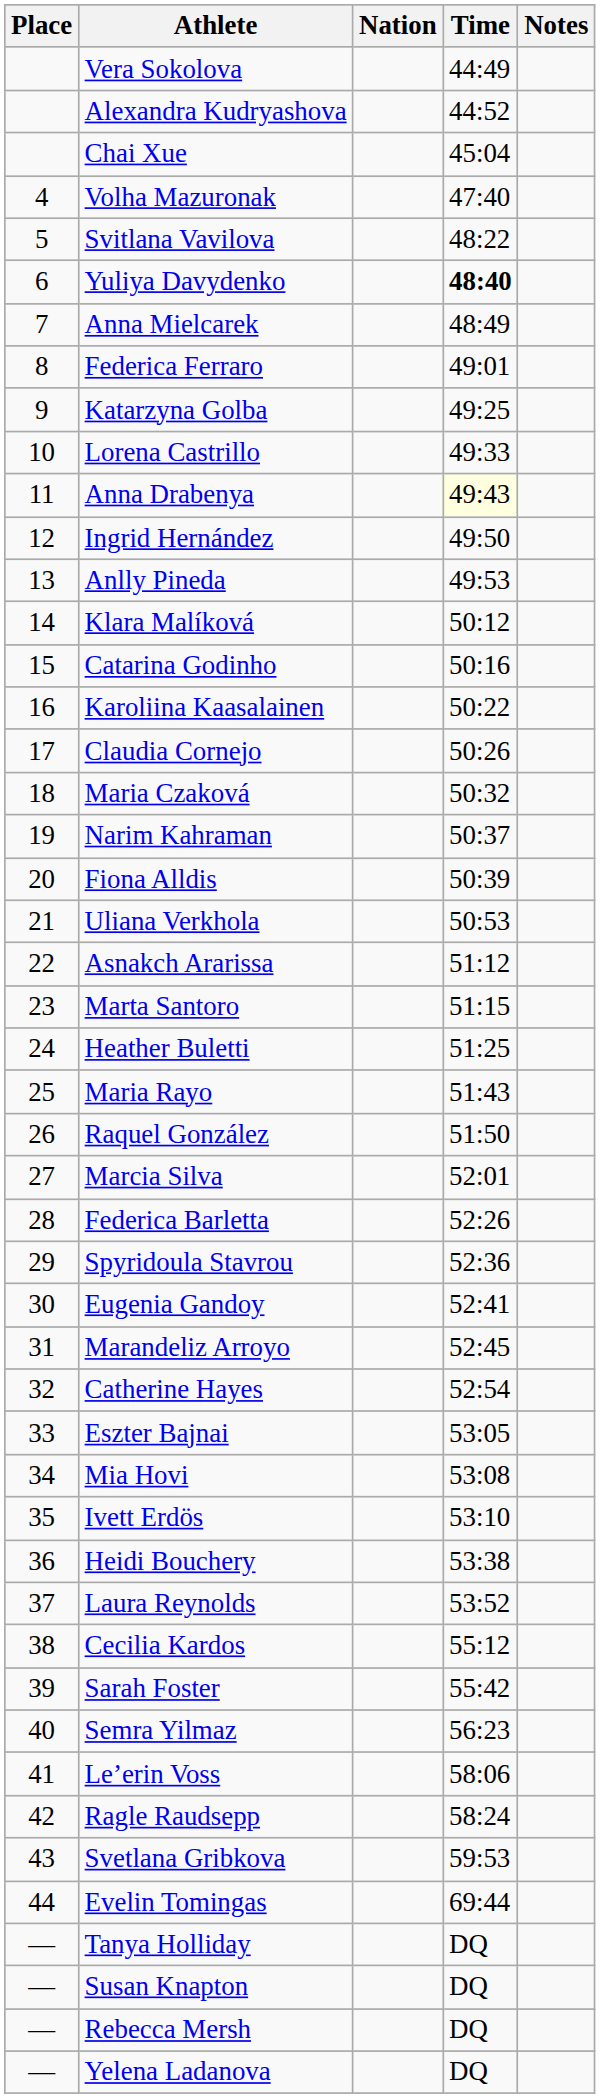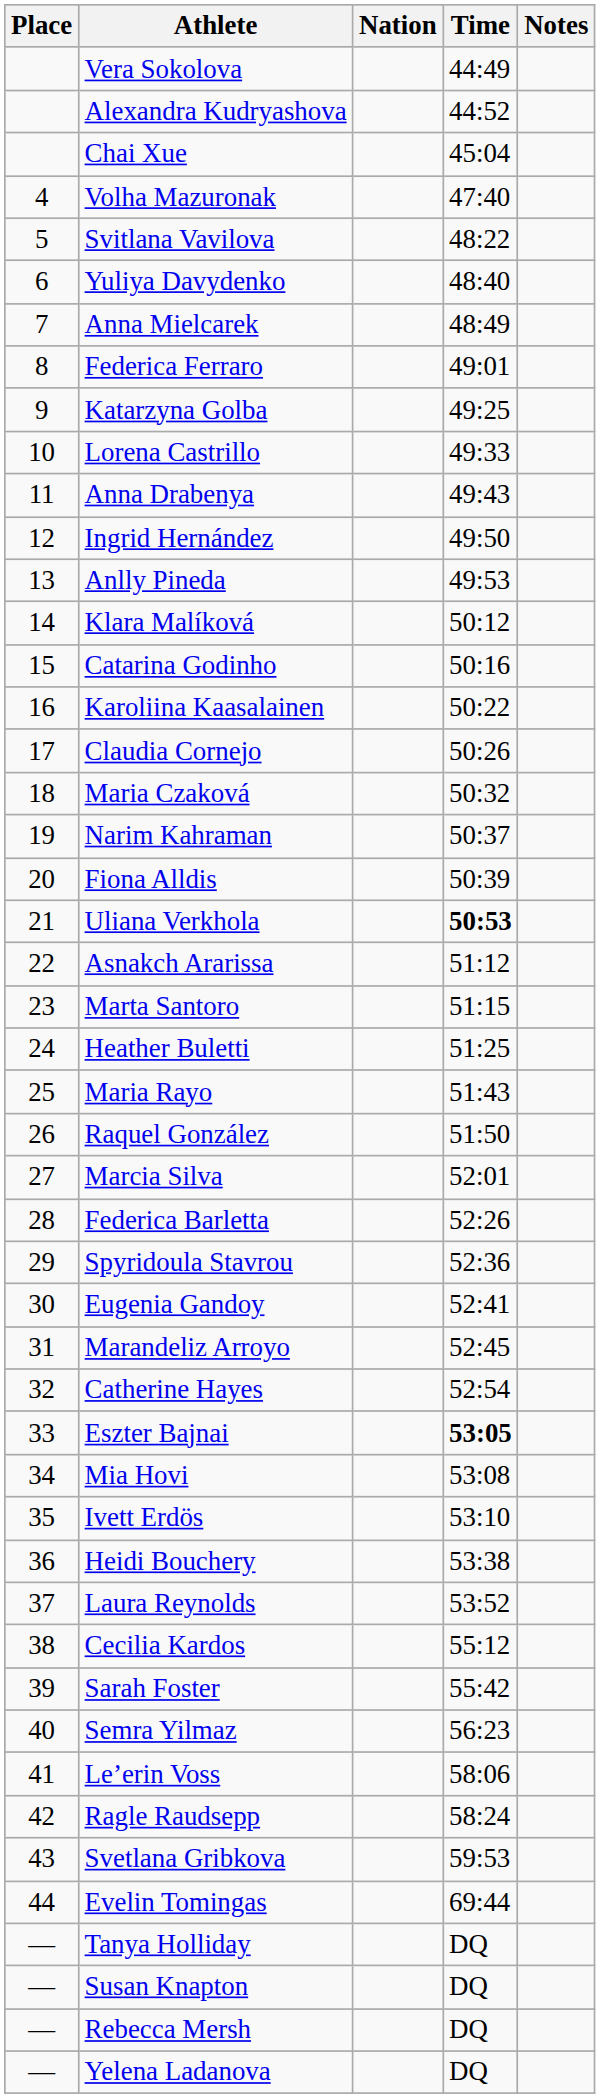(480, 281) bold -> (480, 281) normal
(480, 494) lightyellow background -> (480, 494) no background
(480, 921) normal -> (480, 921) bold
(480, 1432) normal -> (480, 1432) bold
